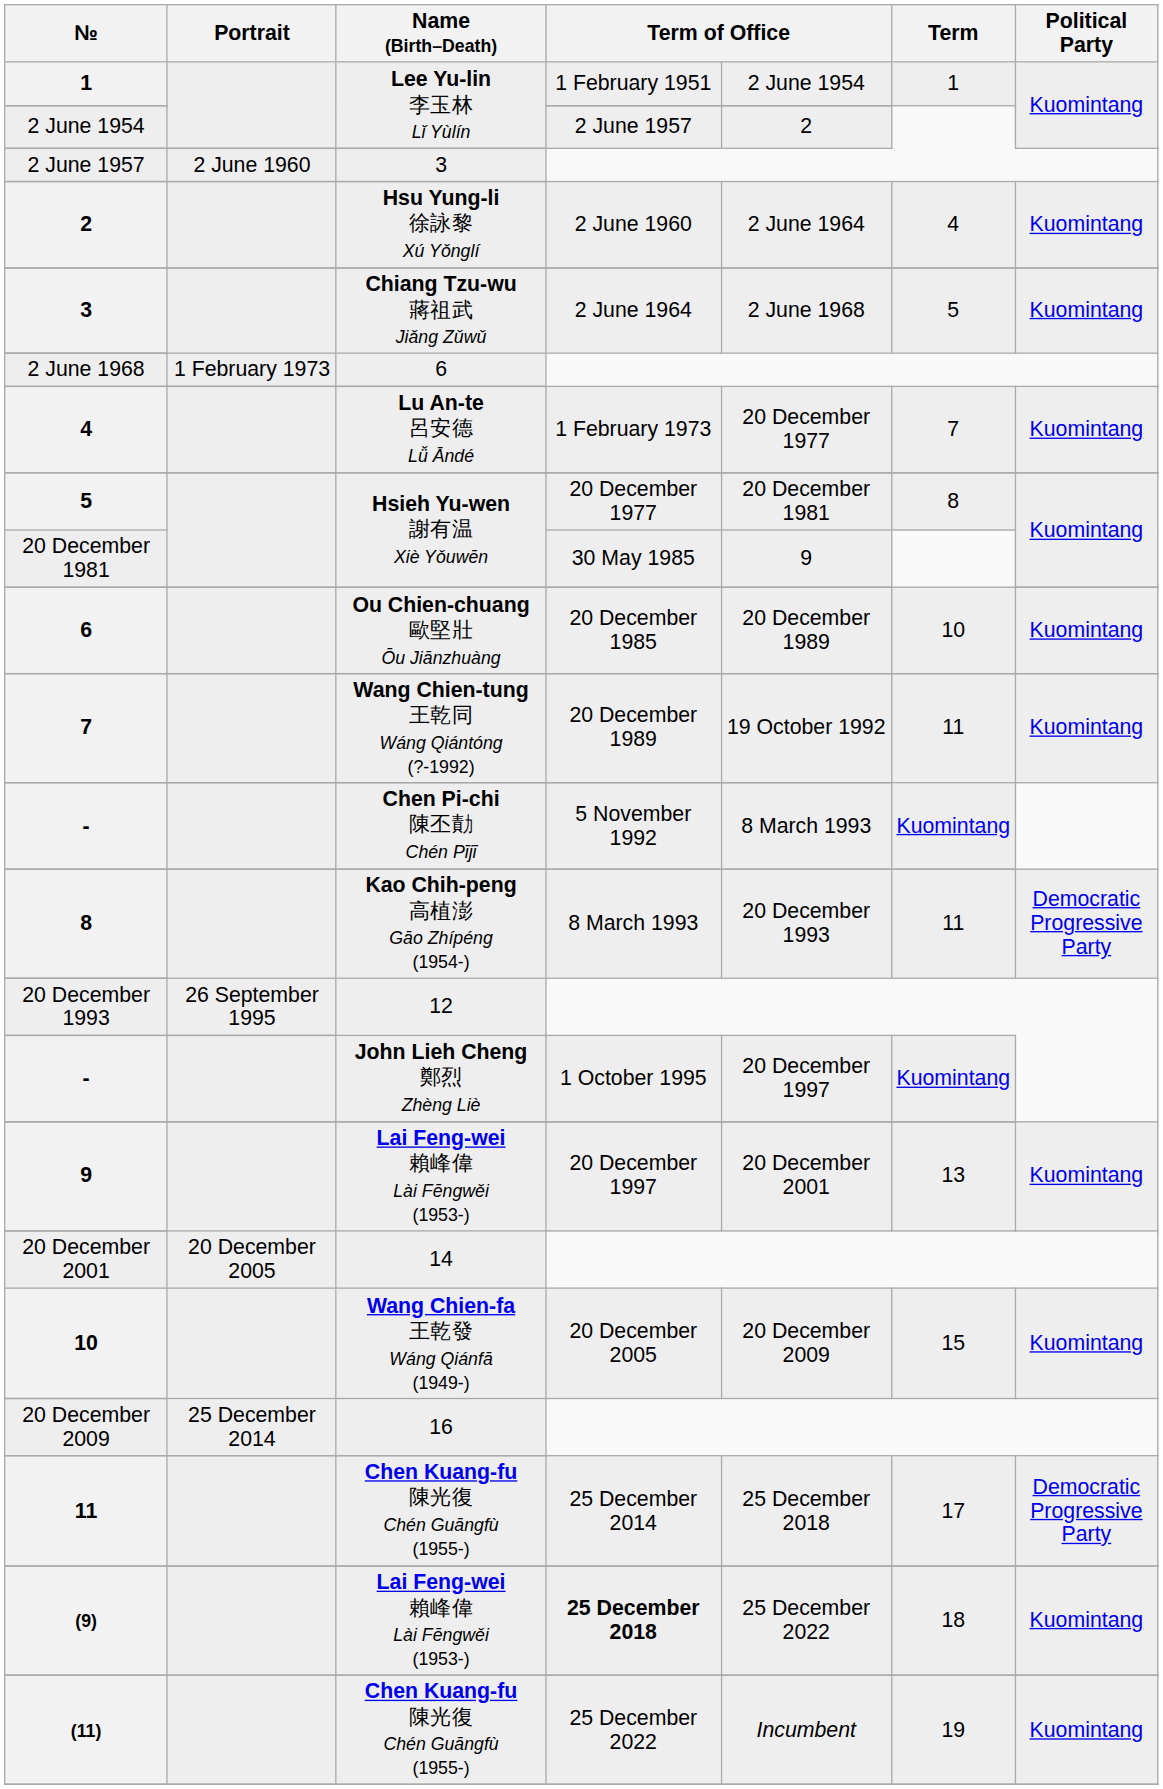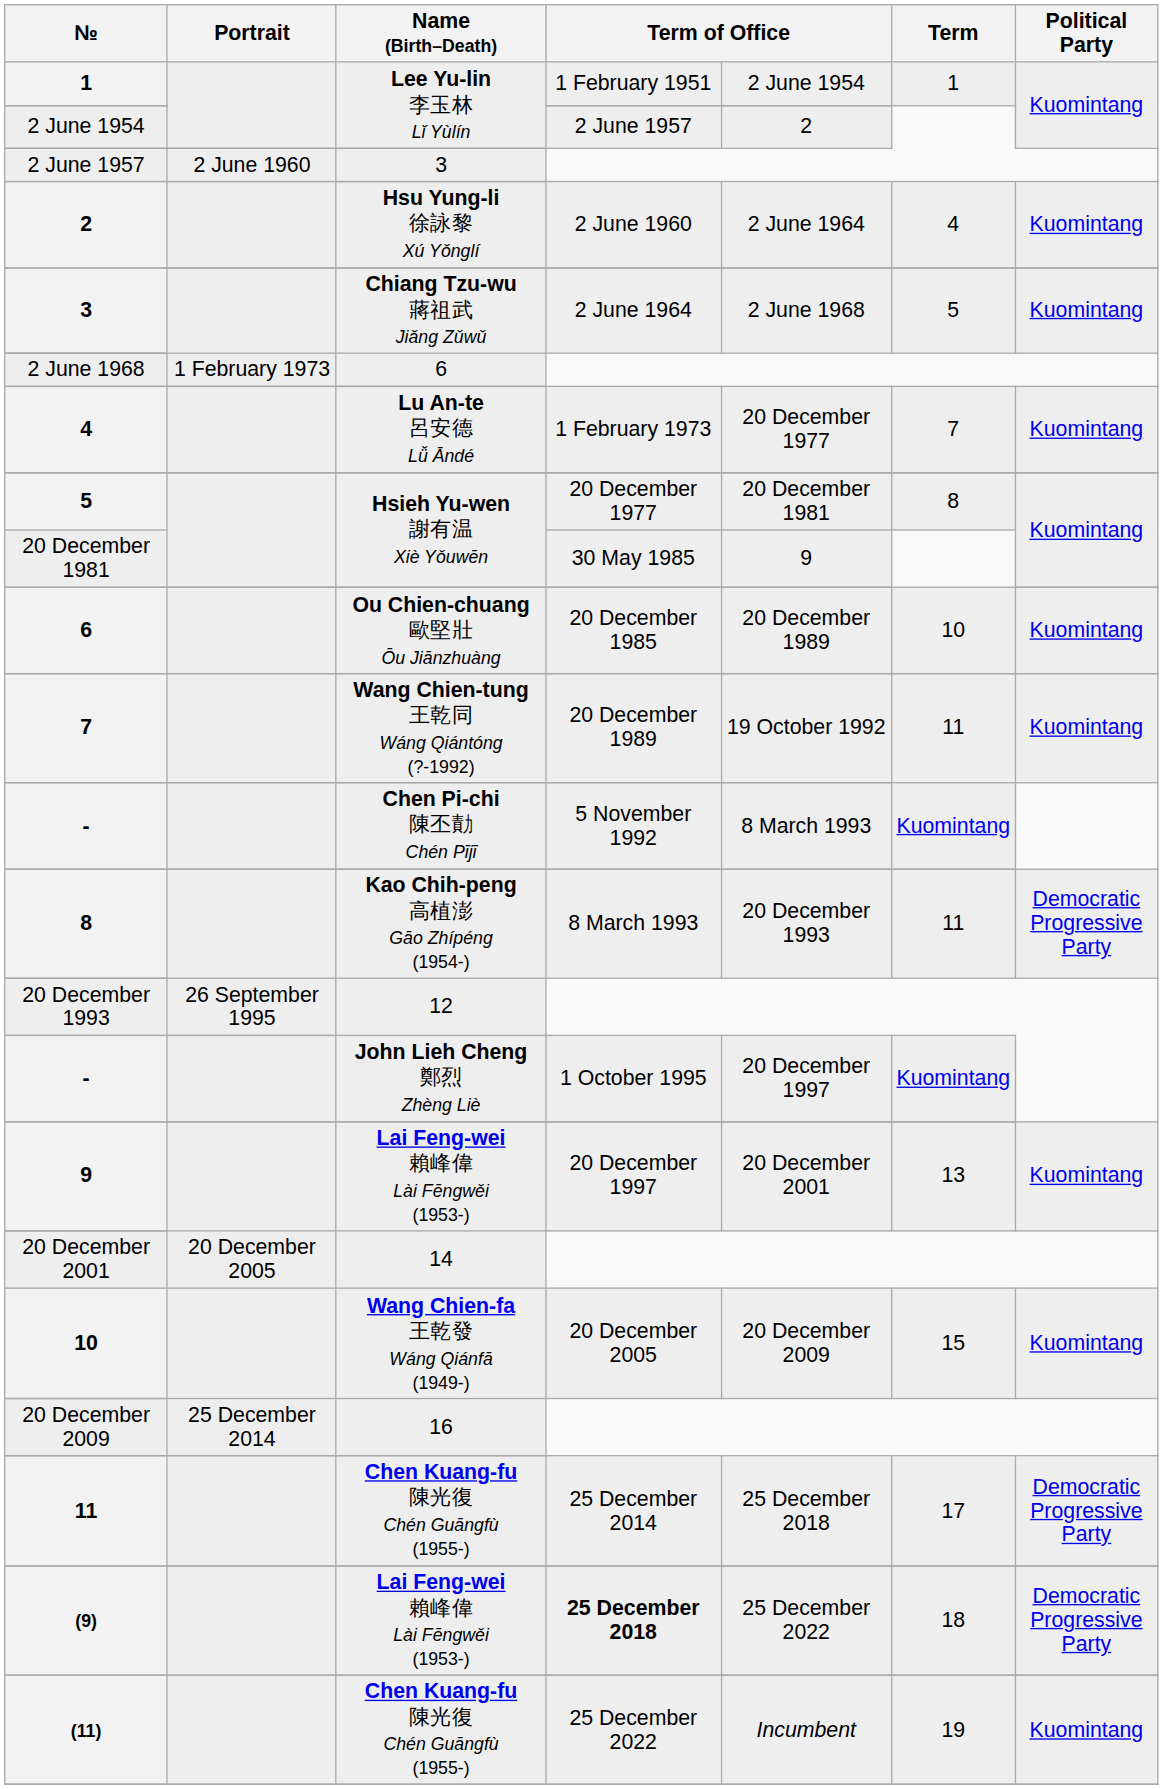(1086, 1620) Kuomintang -> (1086, 1620) Democratic Progressive Party
